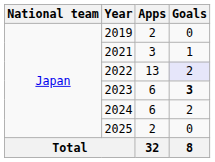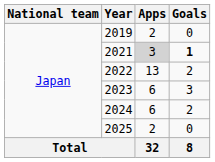(152, 52) no background -> (152, 52) lightgrey background
(189, 52) normal -> (189, 52) bold
(189, 71) lavender background -> (189, 71) no background
(189, 90) bold -> (189, 90) normal
